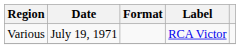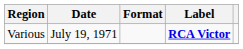(197, 33) normal -> (199, 33) bold
